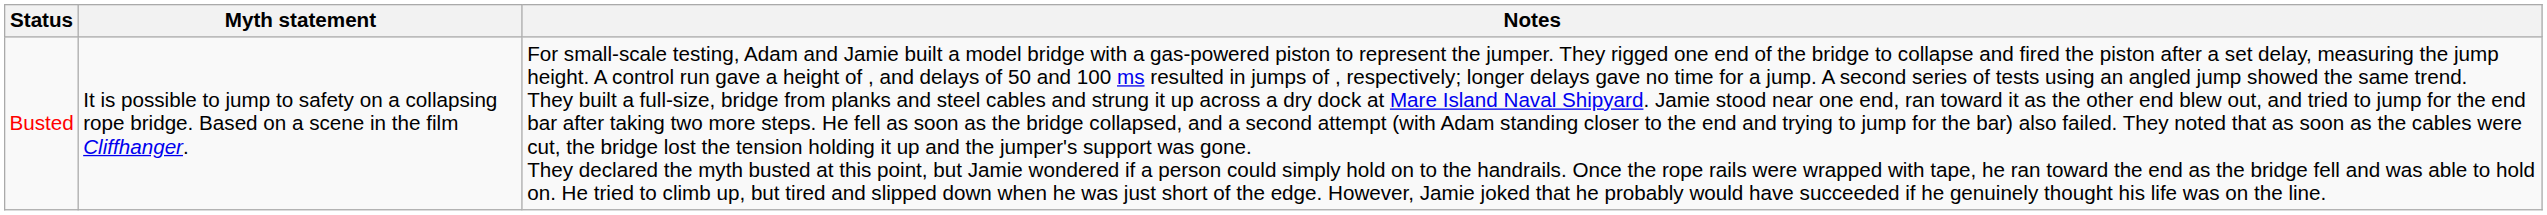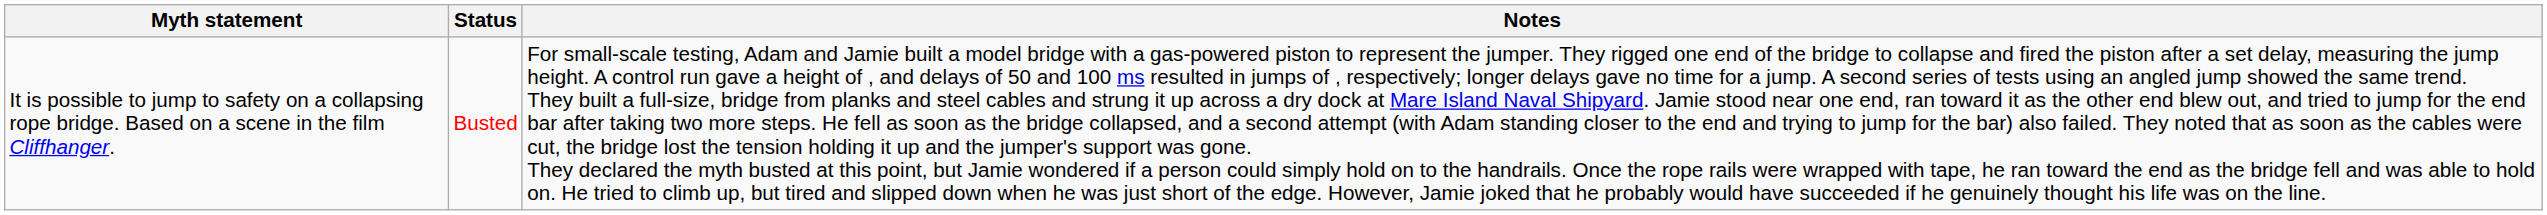columns swapped: (300, 20) <-> (42, 20)
